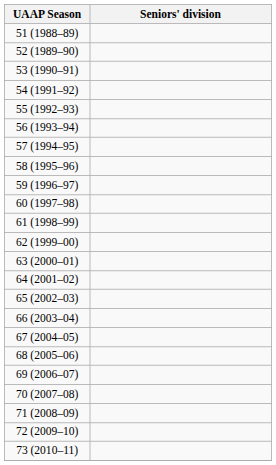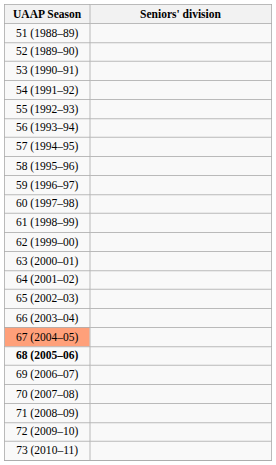(47, 337) no background -> (47, 337) lightsalmon background
(47, 356) normal -> (47, 356) bold
